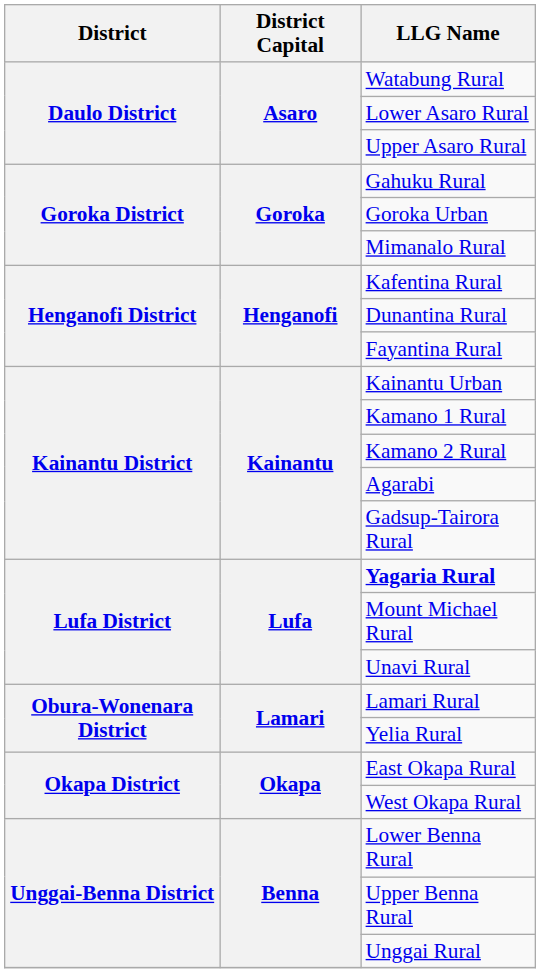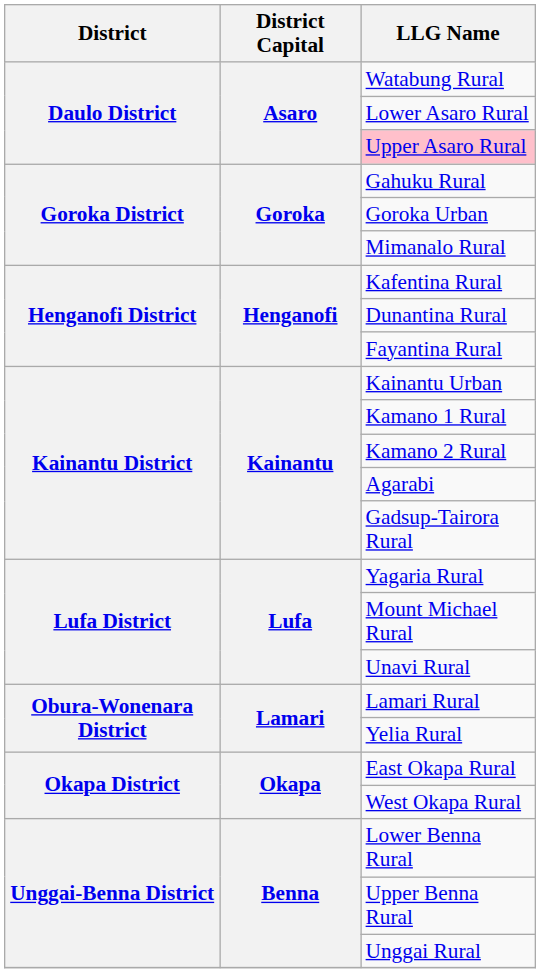(446, 146) no background -> (446, 146) pink background
(430, 575) bold -> (425, 575) normal
